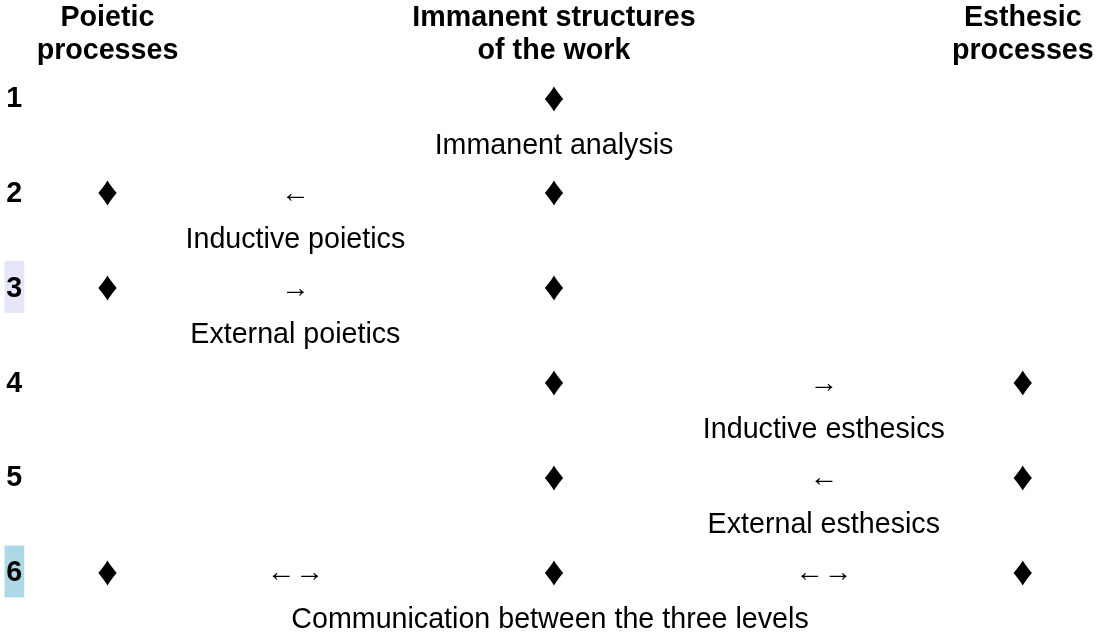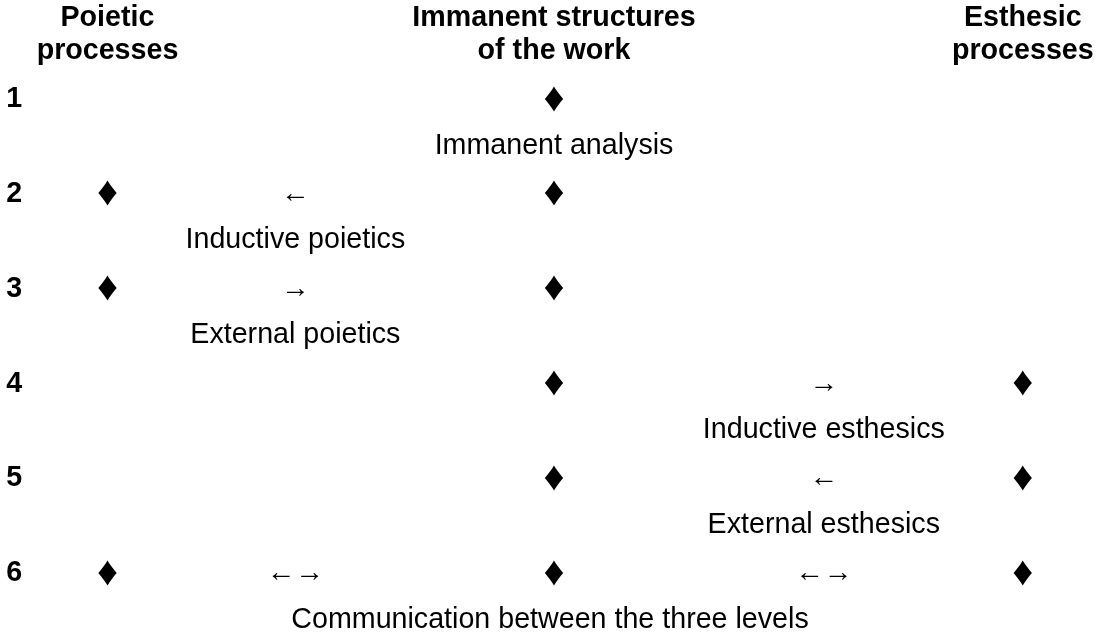(14, 286) lavender background -> (14, 286) no background
(14, 571) lightblue background -> (14, 571) no background
